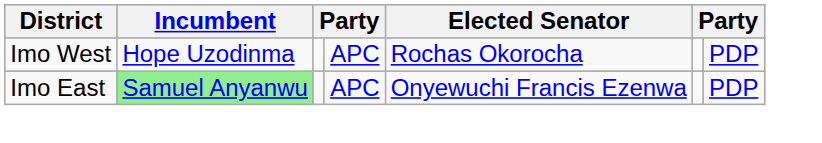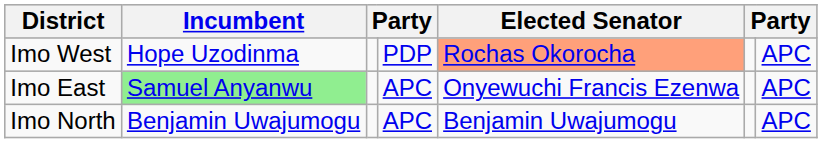(355, 54) APC -> (407, 54) PDP
(487, 54) no background -> (539, 54) lightsalmon background
(734, 54) PDP -> (786, 54) APC
(734, 87) PDP -> (786, 87) APC
+ row: (63, 121)
